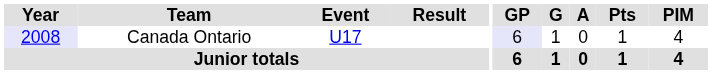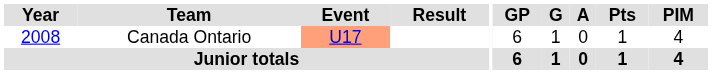(41, 36) lavender background -> (41, 36) no background
(345, 36) no background -> (345, 36) lightsalmon background
(517, 36) lavender background -> (517, 36) no background
